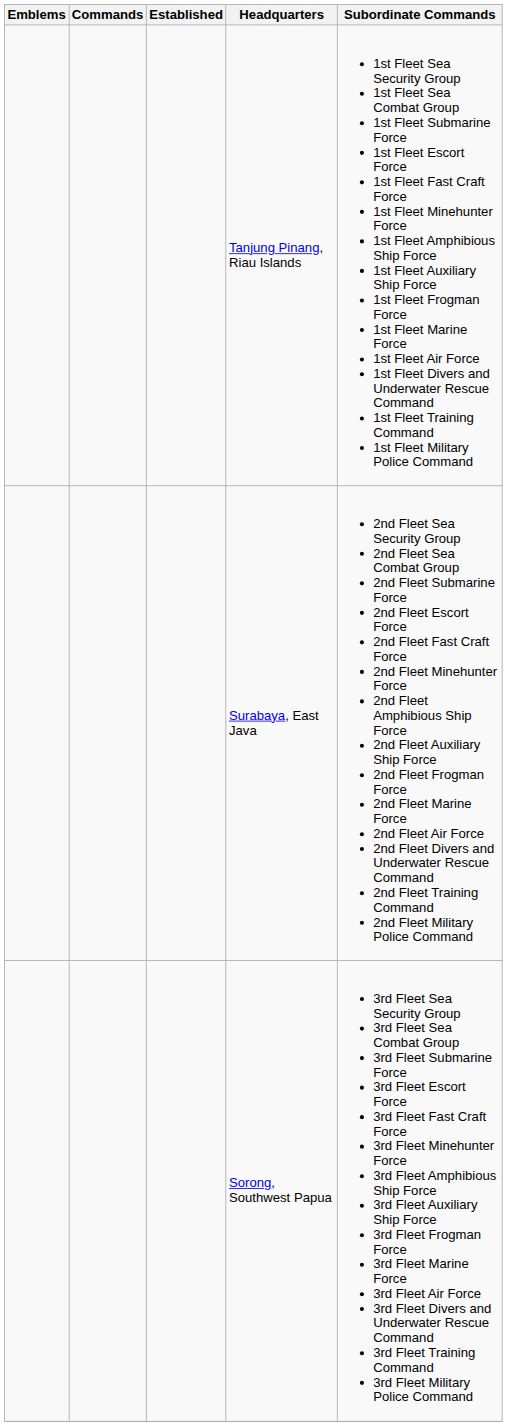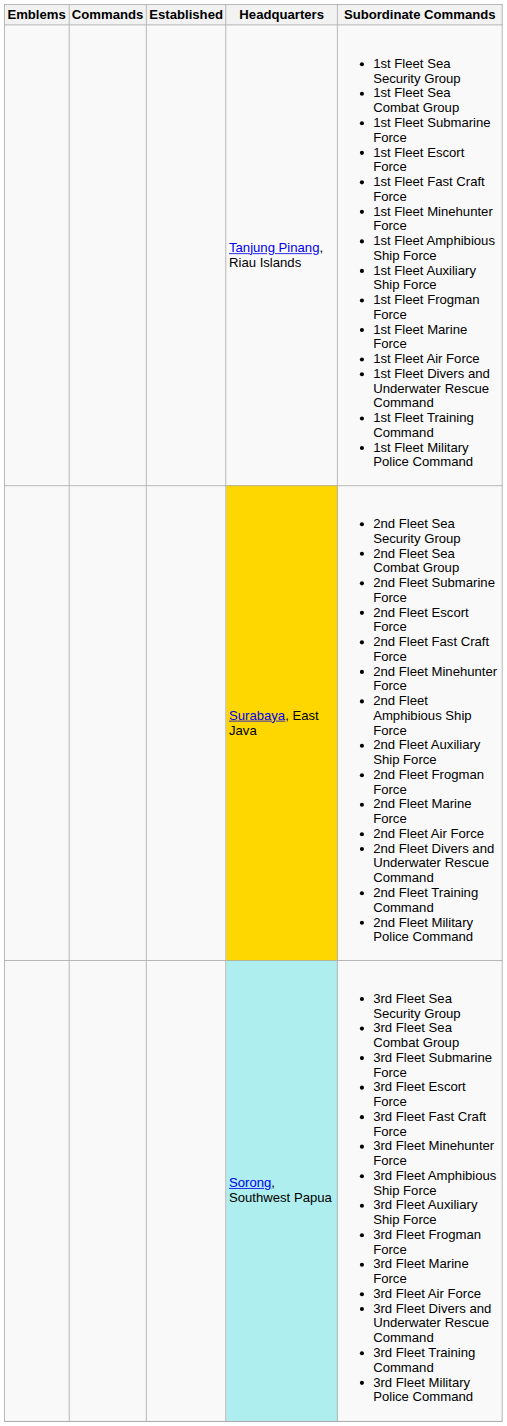(274, 723) no background -> (274, 723) gold background
(280, 1190) no background -> (280, 1190) paleturquoise background
